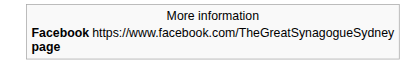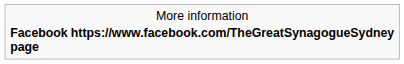(243, 33) normal -> (232, 33) bold
